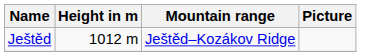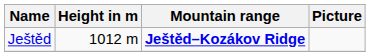(220, 39) normal -> (225, 39) bold
